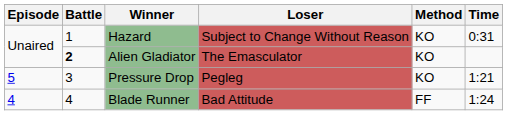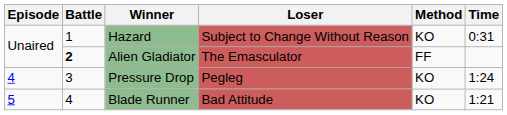(425, 57) KO -> (423, 57) FF
(11, 78) 5 -> (11, 78) 4
(481, 78) 1:21 -> (481, 78) 1:24
(11, 99) 4 -> (11, 99) 5
(423, 99) FF -> (425, 99) KO
(481, 99) 1:24 -> (481, 99) 1:21
